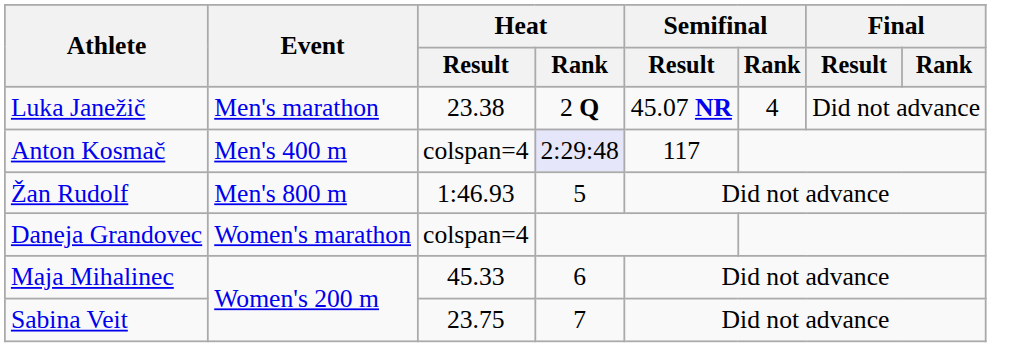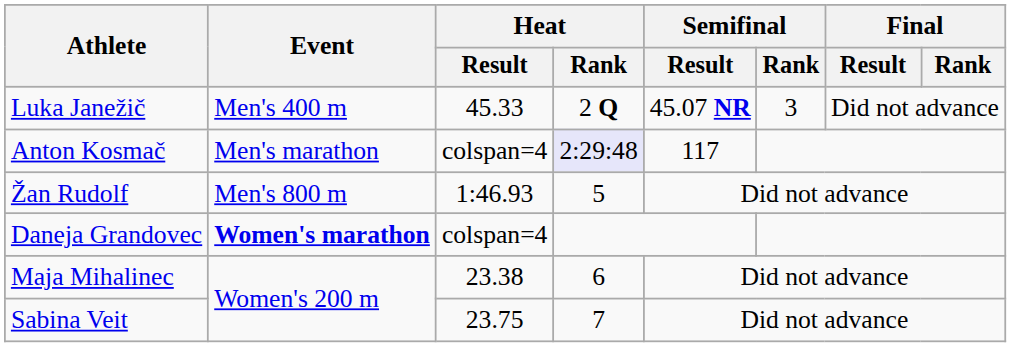(297, 108) Men's marathon -> (281, 108) Men's 400 m
(476, 108) 23.38 -> (495, 108) 45.33
(772, 108) 4 -> (791, 108) 3
(281, 150) Men's 400 m -> (297, 150) Men's marathon
(313, 235) normal -> (322, 235) bold
(476, 277) 45.33 -> (495, 277) 23.38
